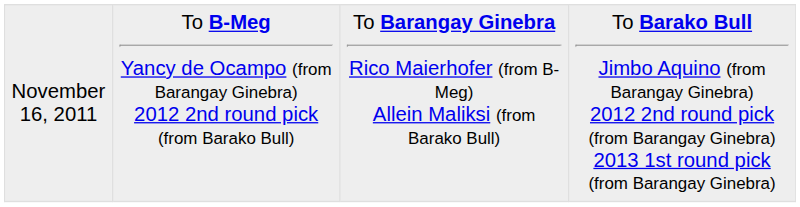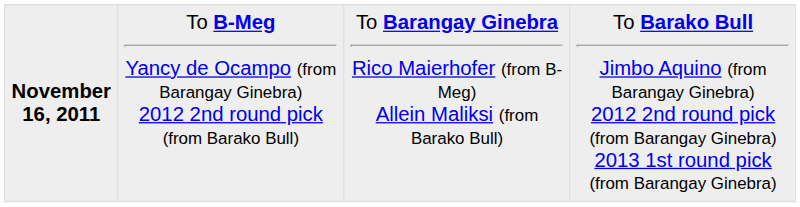(58, 102) normal -> (61, 102) bold
